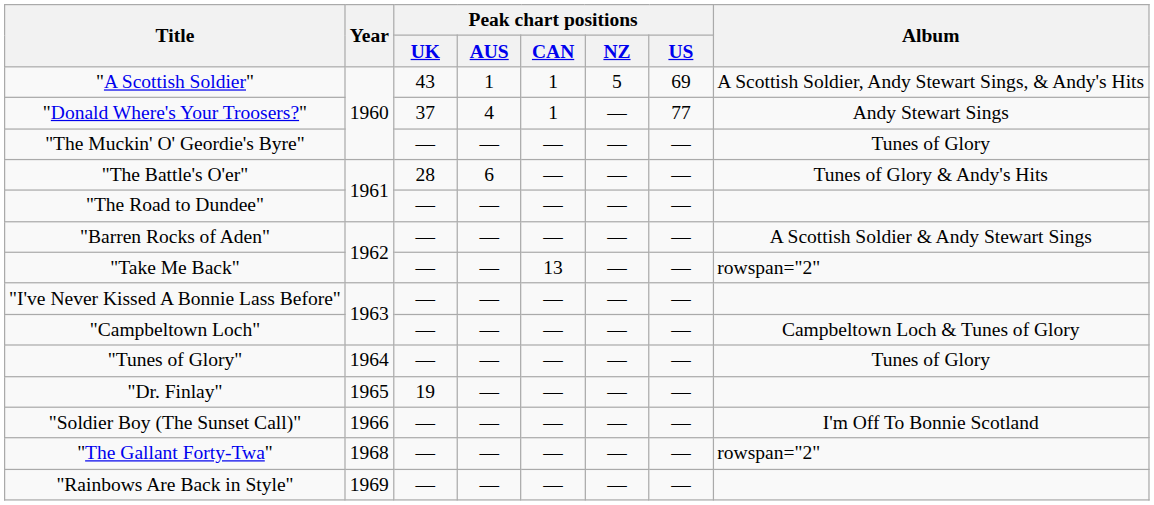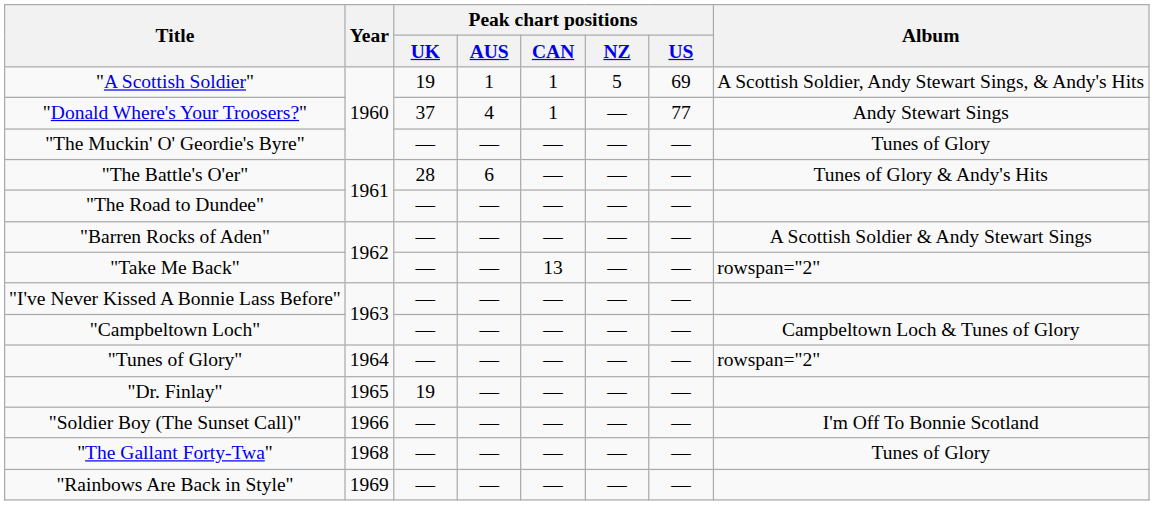(425, 81) 43 -> (425, 81) 19
(931, 360) Tunes of Glory -> (769, 360) rowspan="2"
(769, 453) rowspan="2" -> (931, 453) Tunes of Glory
